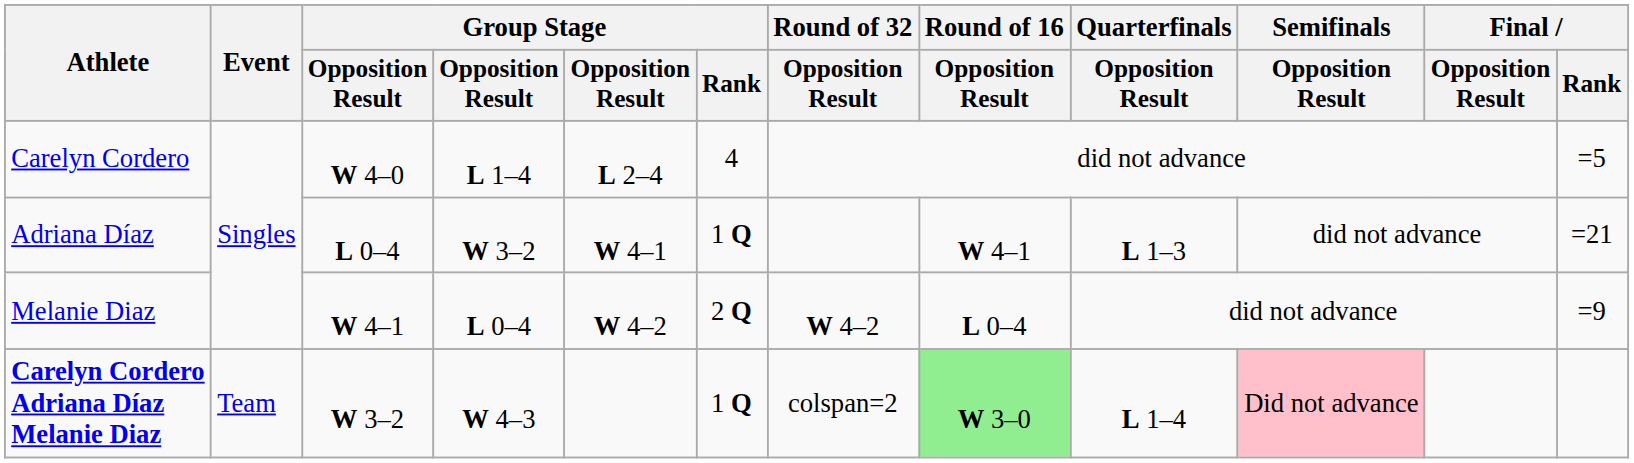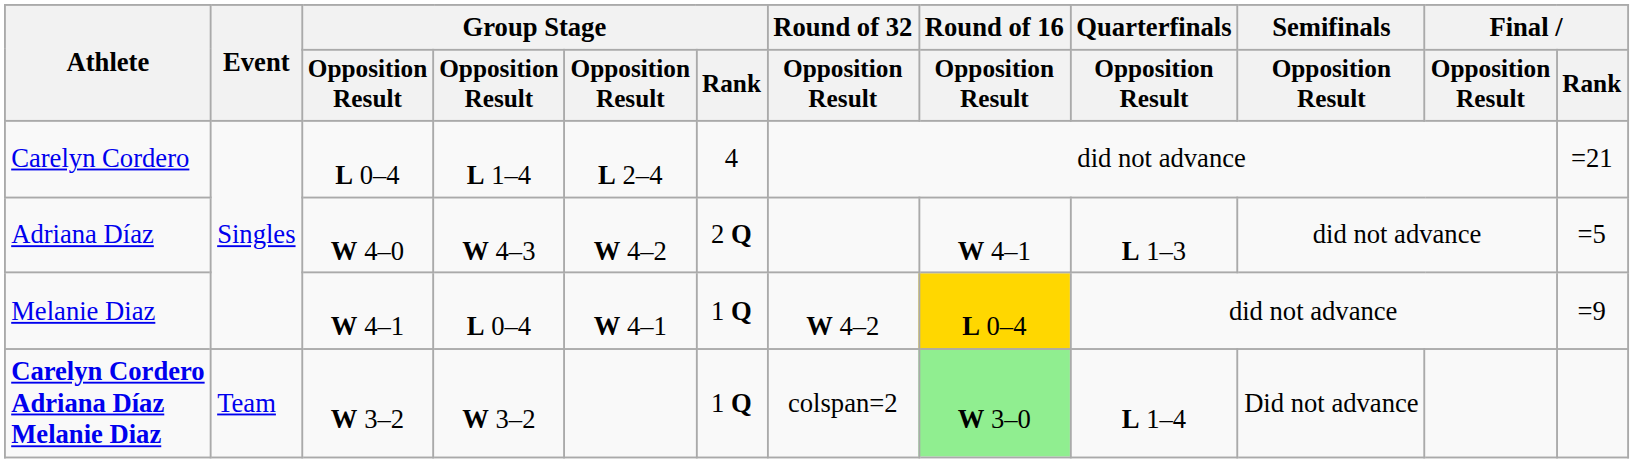(367, 174) W 4–0 -> (367, 174) L 0–4
(1592, 158) =5 -> (1592, 158) =21
(367, 250) L 0–4 -> (367, 250) W 4–0
(499, 250) W 3–2 -> (499, 250) W 4–3
(630, 250) W 4–1 -> (630, 250) W 4–2
(731, 234) 1 Q -> (731, 234) 2 Q
(1592, 234) =21 -> (1592, 234) =5
(630, 326) W 4–2 -> (630, 326) W 4–1
(731, 311) 2 Q -> (731, 311) 1 Q
(994, 326) no background -> (994, 326) gold background
(499, 418) W 4–3 -> (499, 418) W 3–2
(1331, 403) pink background -> (1331, 403) no background
